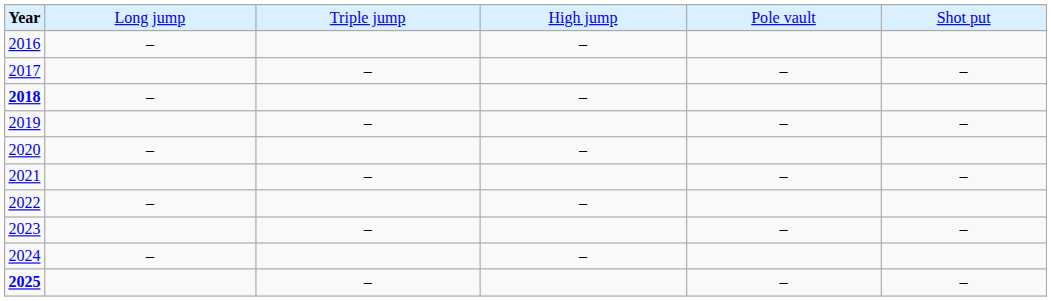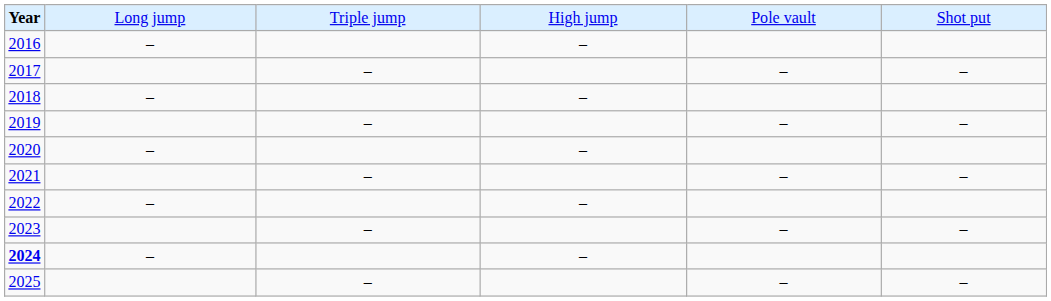(24, 96) bold -> (24, 96) normal
(24, 255) normal -> (24, 255) bold
(24, 282) bold -> (24, 282) normal
